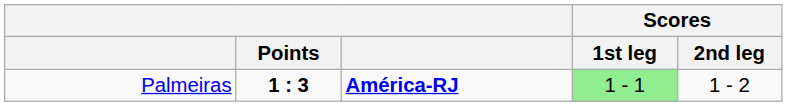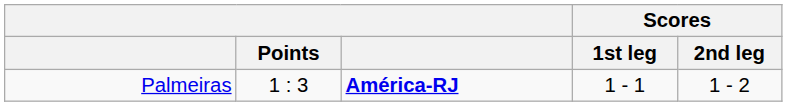(289, 85) bold -> (289, 85) normal
(625, 85) lightgreen background -> (625, 85) no background
